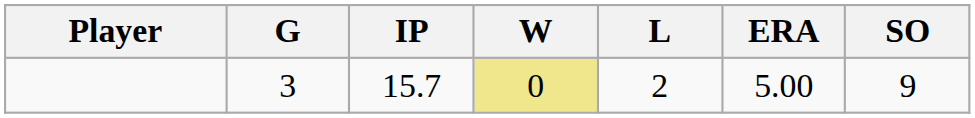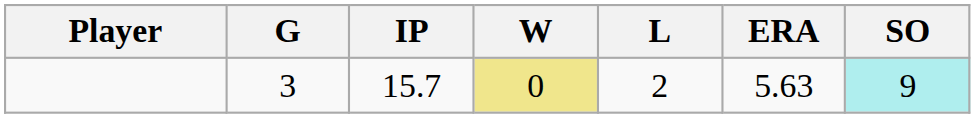(784, 84) 5.00 -> (784, 84) 5.63
(908, 84) no background -> (908, 84) paleturquoise background
